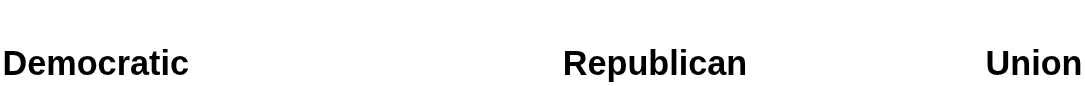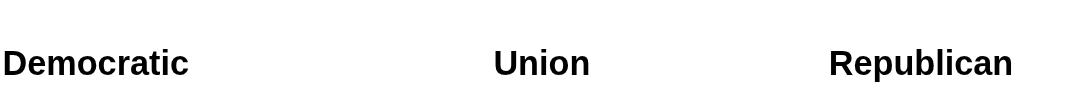columns swapped: (655, 17) <-> (1034, 17)
